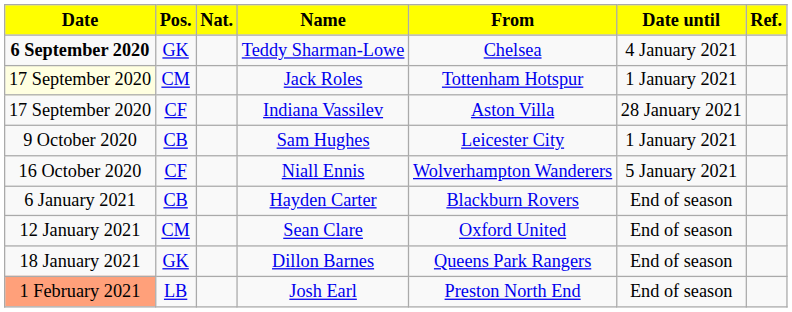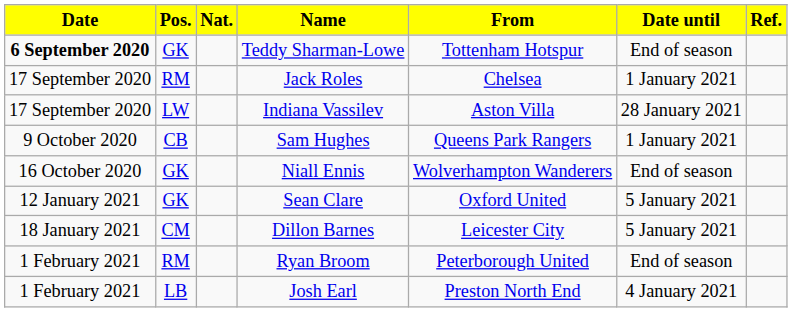(513, 50) Chelsea -> (513, 50) Tottenham Hotspur
(681, 50) 4 January 2021 -> (681, 50) End of season
(80, 80) lightyellow background -> (80, 80) no background
(176, 80) CM -> (176, 80) RM
(513, 80) Tottenham Hotspur -> (513, 80) Chelsea
(176, 110) CF -> (176, 110) LW
(513, 140) Leicester City -> (513, 140) Queens Park Rangers
(176, 170) CF -> (176, 170) GK
(681, 170) 5 January 2021 -> (681, 170) End of season
- row: (323, 200)
(176, 231) CM -> (176, 200) GK
(681, 231) End of season -> (681, 200) 5 January 2021
(176, 261) GK -> (176, 231) CM
(513, 261) Queens Park Rangers -> (513, 231) Leicester City
(681, 261) End of season -> (681, 231) 5 January 2021
+ row: (323, 261)
(80, 291) lightsalmon background -> (80, 291) no background
(681, 291) End of season -> (681, 291) 4 January 2021
